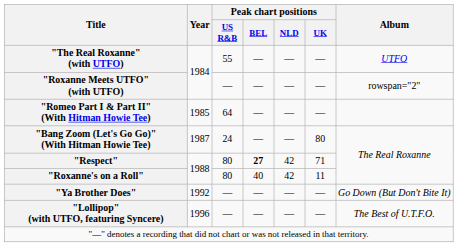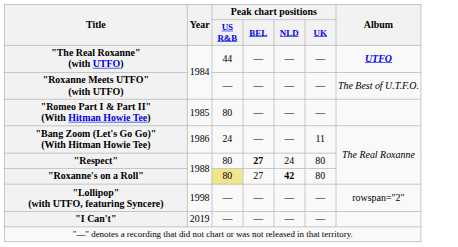(227, 58) 55 -> (227, 58) 44
(394, 58) normal -> (378, 58) bold
(394, 85) rowspan="2" -> (378, 85) The Best of U.T.F.O.
(227, 112) 64 -> (227, 112) 80
(200, 139) 1987 -> (200, 139) 1986
(320, 139) 80 -> (320, 139) 11
(289, 160) 42 -> (289, 160) 24
(320, 160) 71 -> (320, 160) 80
(227, 176) no background -> (227, 176) khaki background
(258, 176) 40 -> (258, 176) 27
(289, 176) normal -> (289, 176) bold
(320, 176) 11 -> (320, 176) 80
- row: (96, 192)
(200, 213) 1996 -> (200, 197) 1998
(394, 213) The Best of U.T.F.O. -> (378, 197) rowspan="2"
+ row: (96, 219)
